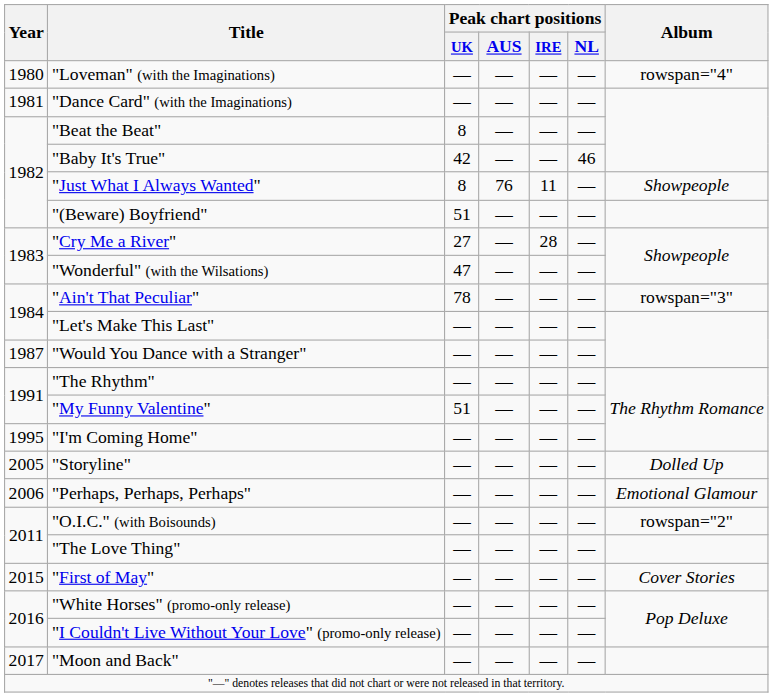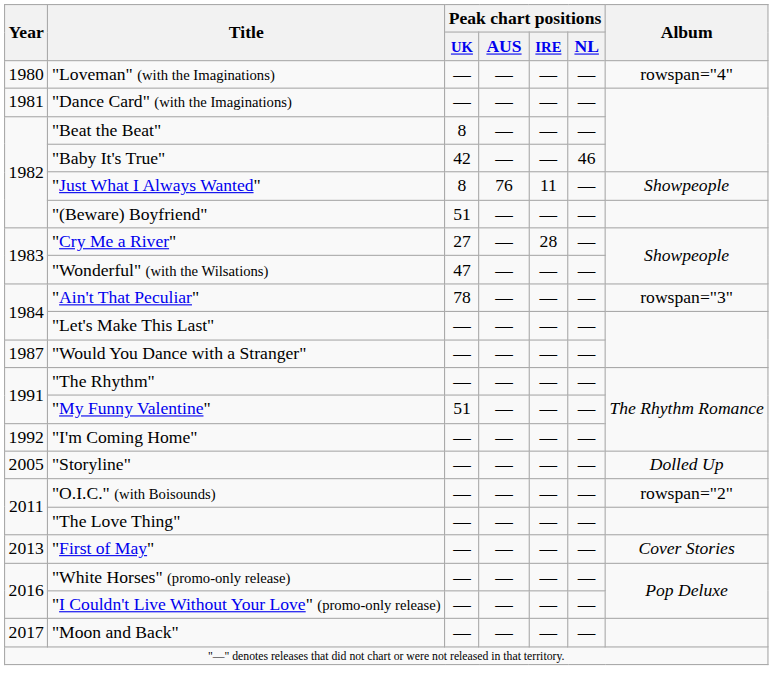(26, 437) 1995 -> (26, 437) 1992
- row: (151, 492)
(26, 576) 2015 -> (26, 548) 2013
